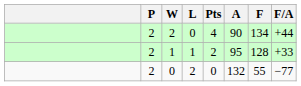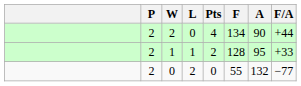columns swapped: (260, 14) <-> (236, 14)
